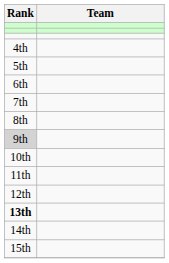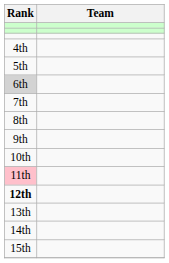(20, 84) no background -> (20, 84) lightgrey background
(20, 139) lightgrey background -> (20, 139) no background
(20, 175) no background -> (20, 175) pink background
(20, 193) normal -> (20, 193) bold
(20, 212) bold -> (20, 212) normal
